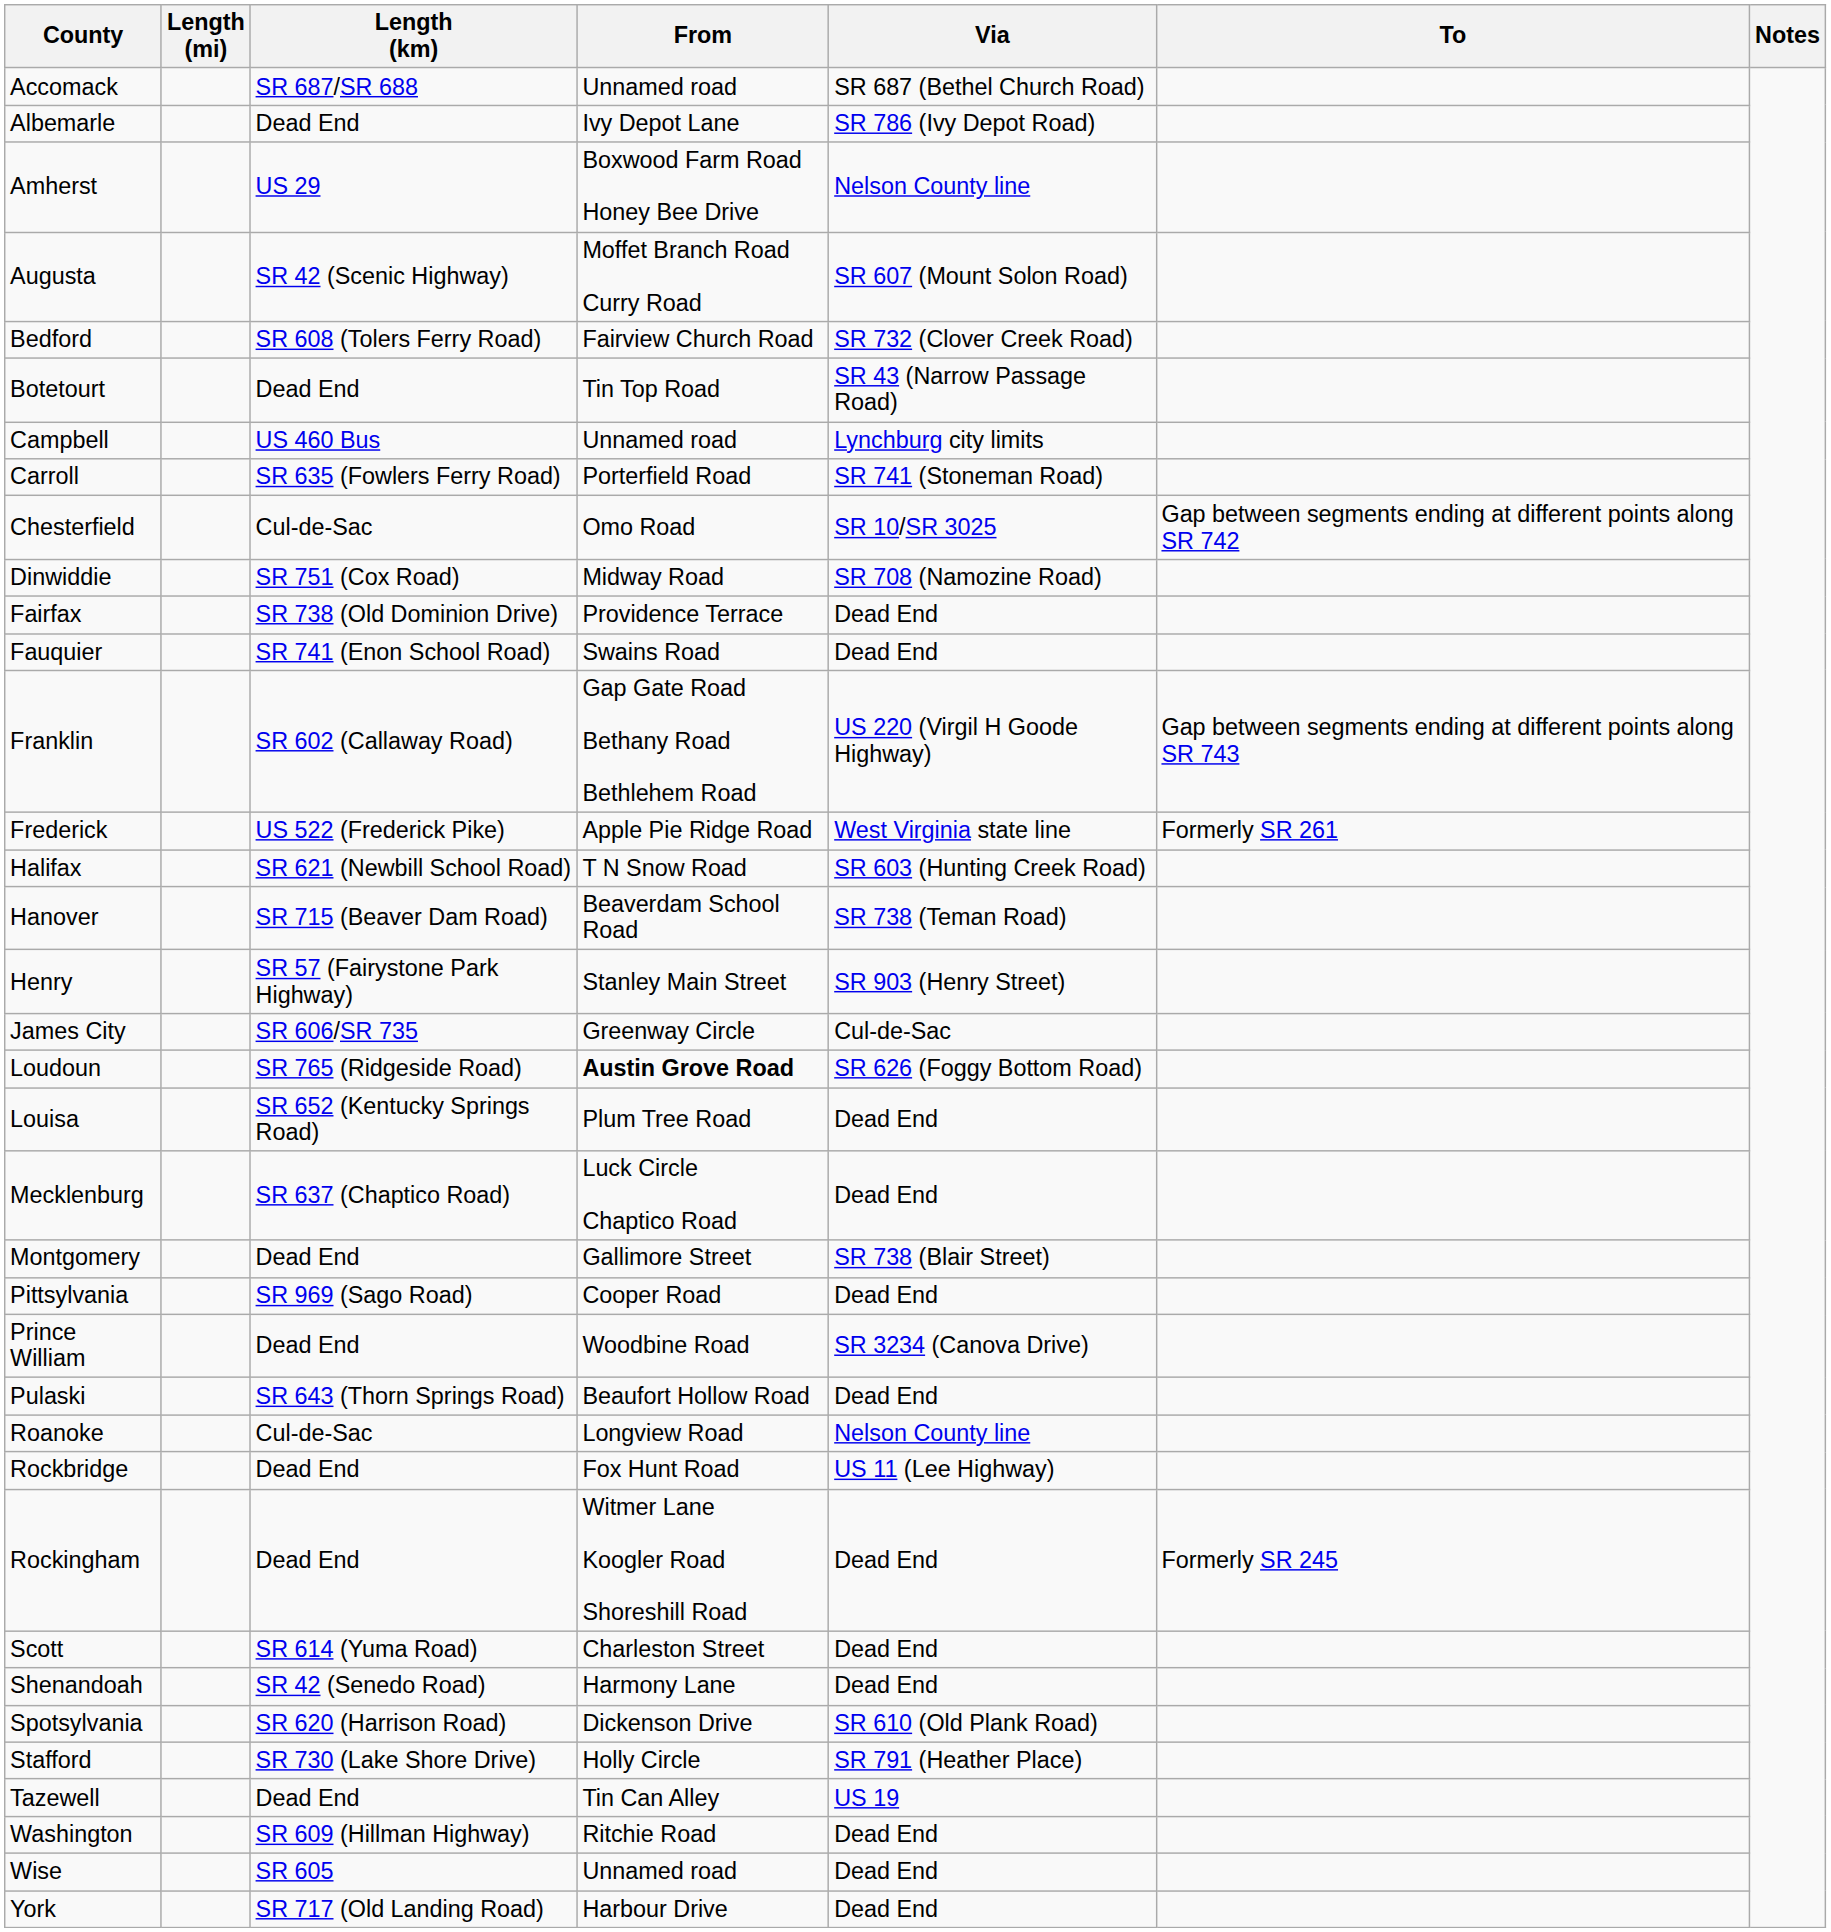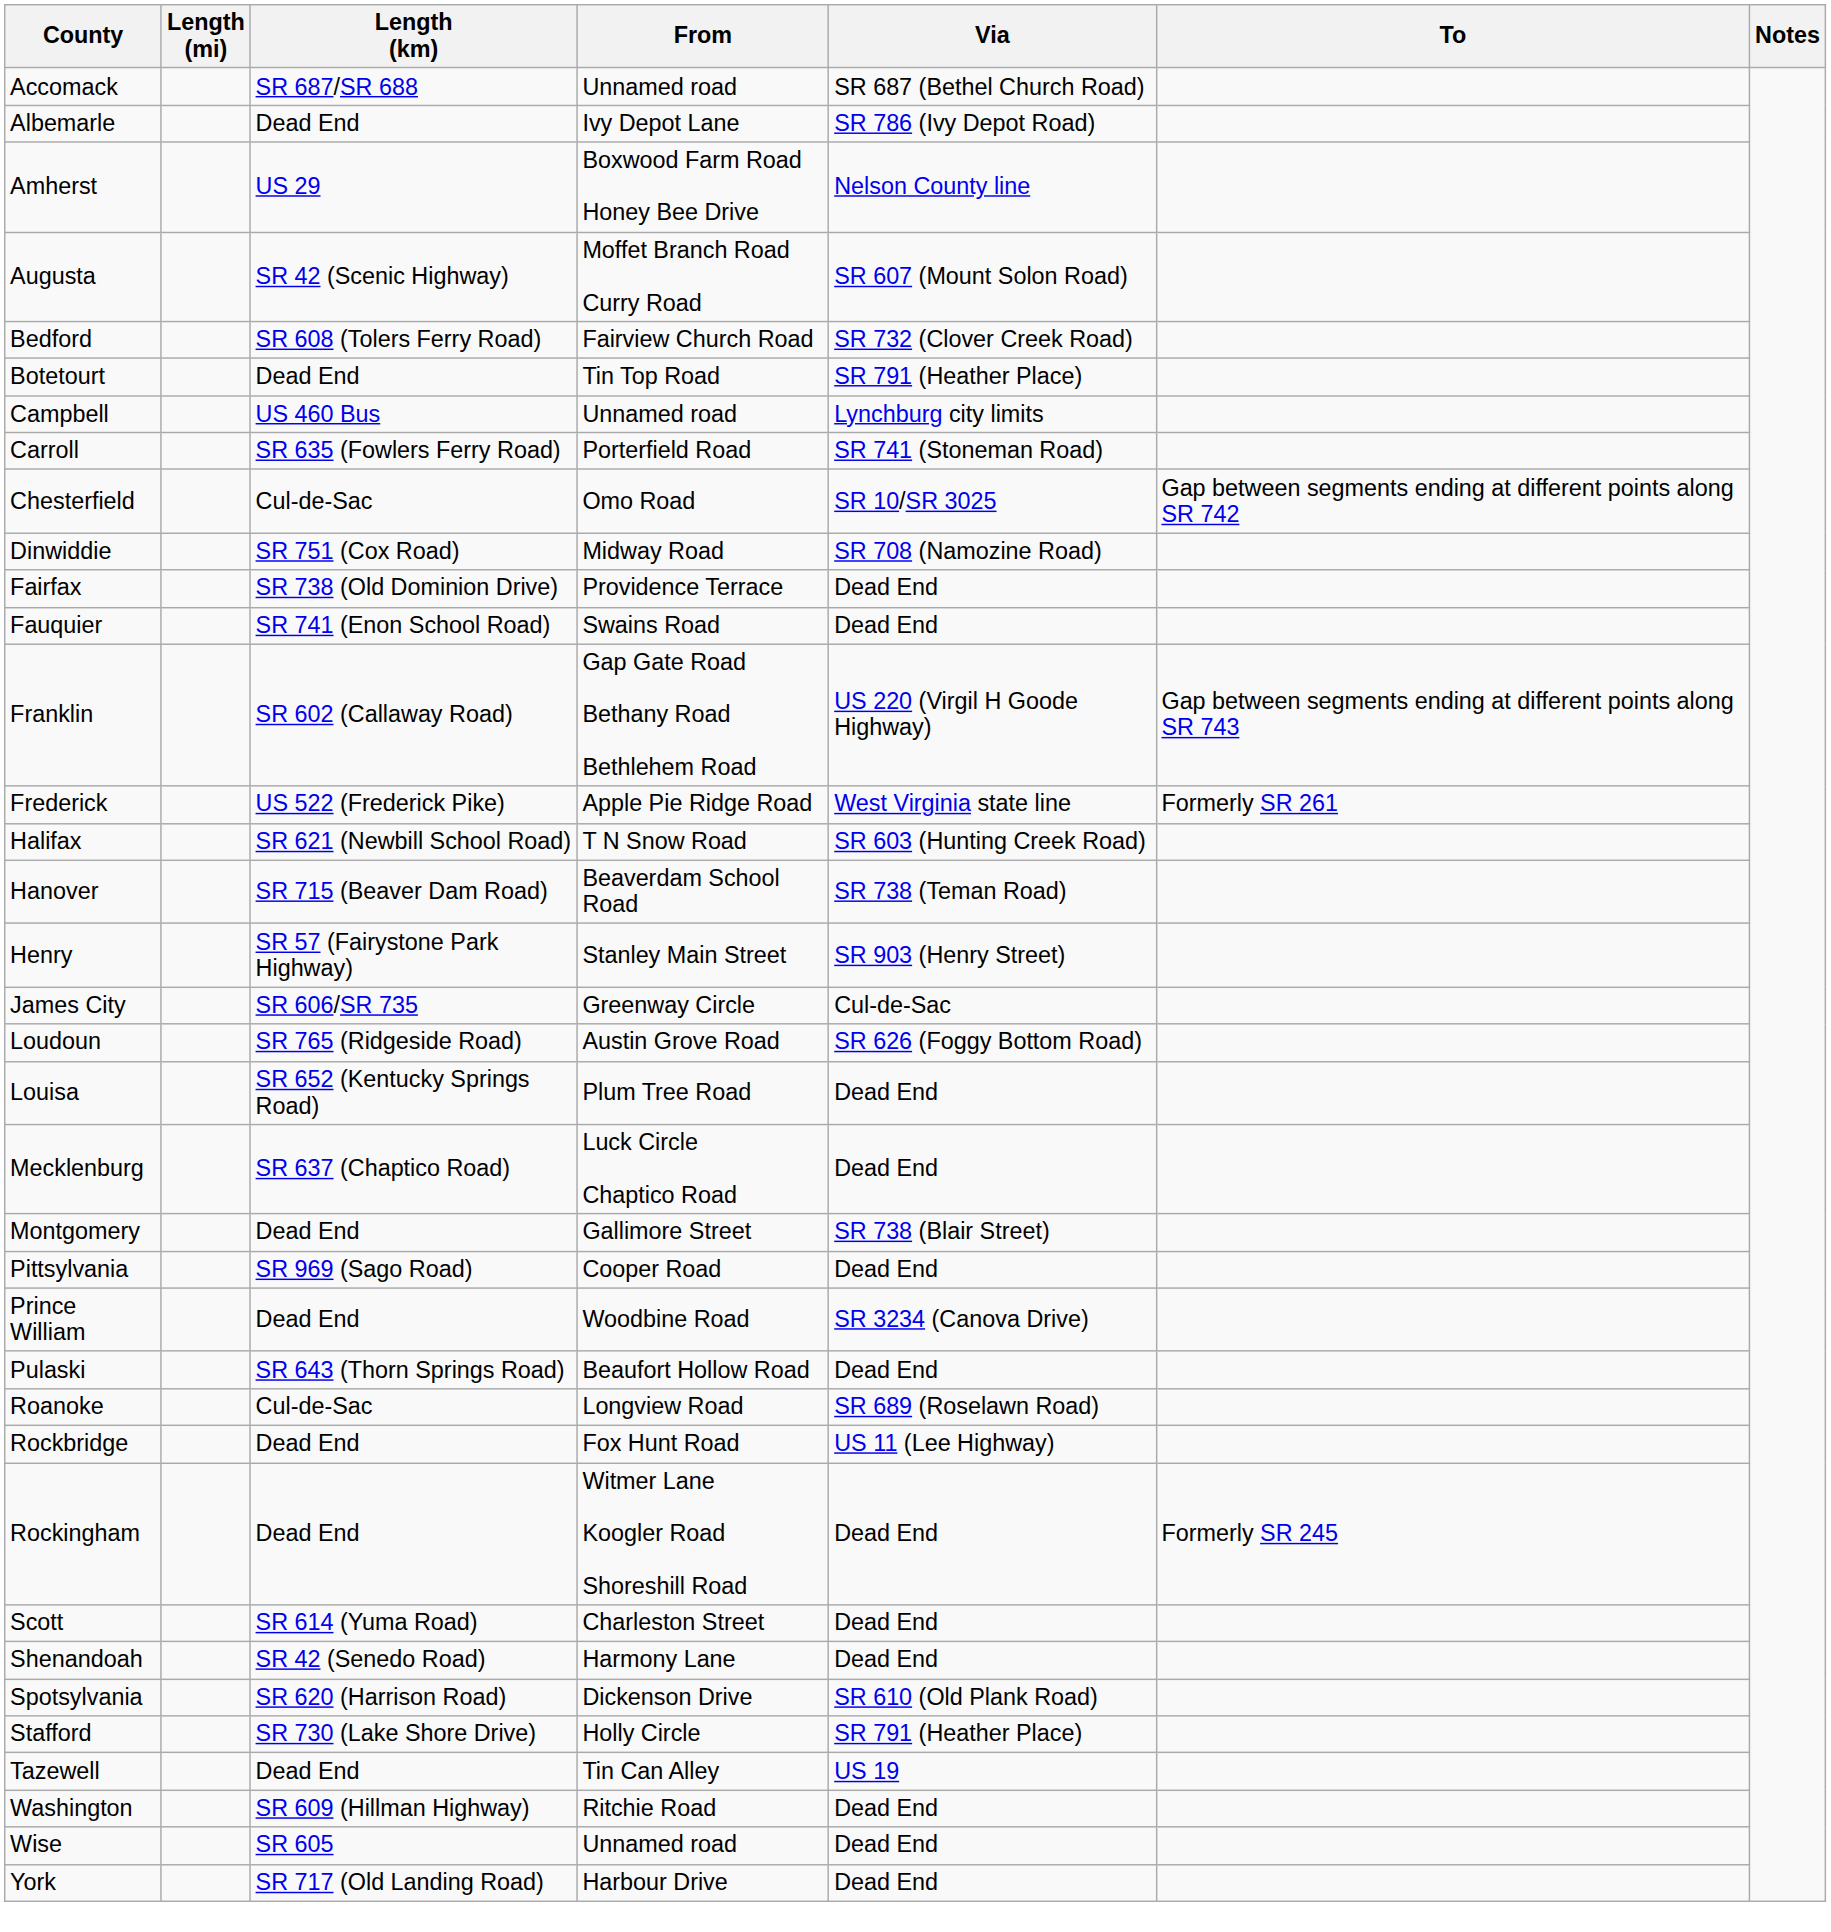(960, 389) SR 43 (Narrow Passage Road) -> (958, 376) SR 791 (Heather Place)
(688, 1068) bold -> (681, 1042) normal
(932, 1433) Nelson County line -> (967, 1406) SR 689 (Roselawn Road)
